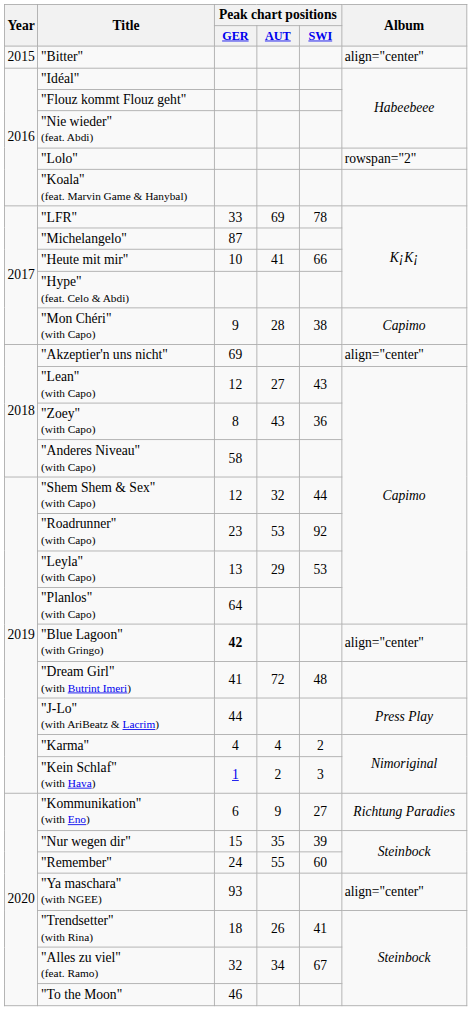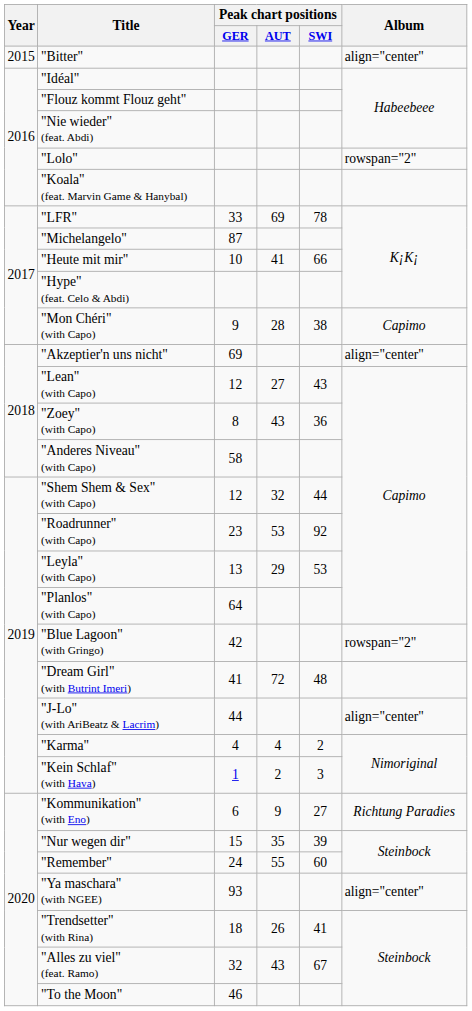(235, 642) bold -> (235, 642) normal
(384, 642) align="center" -> (380, 642) rowspan="2"
(404, 716) Press Play -> (384, 716) align="center"
(278, 965) 34 -> (278, 965) 43
